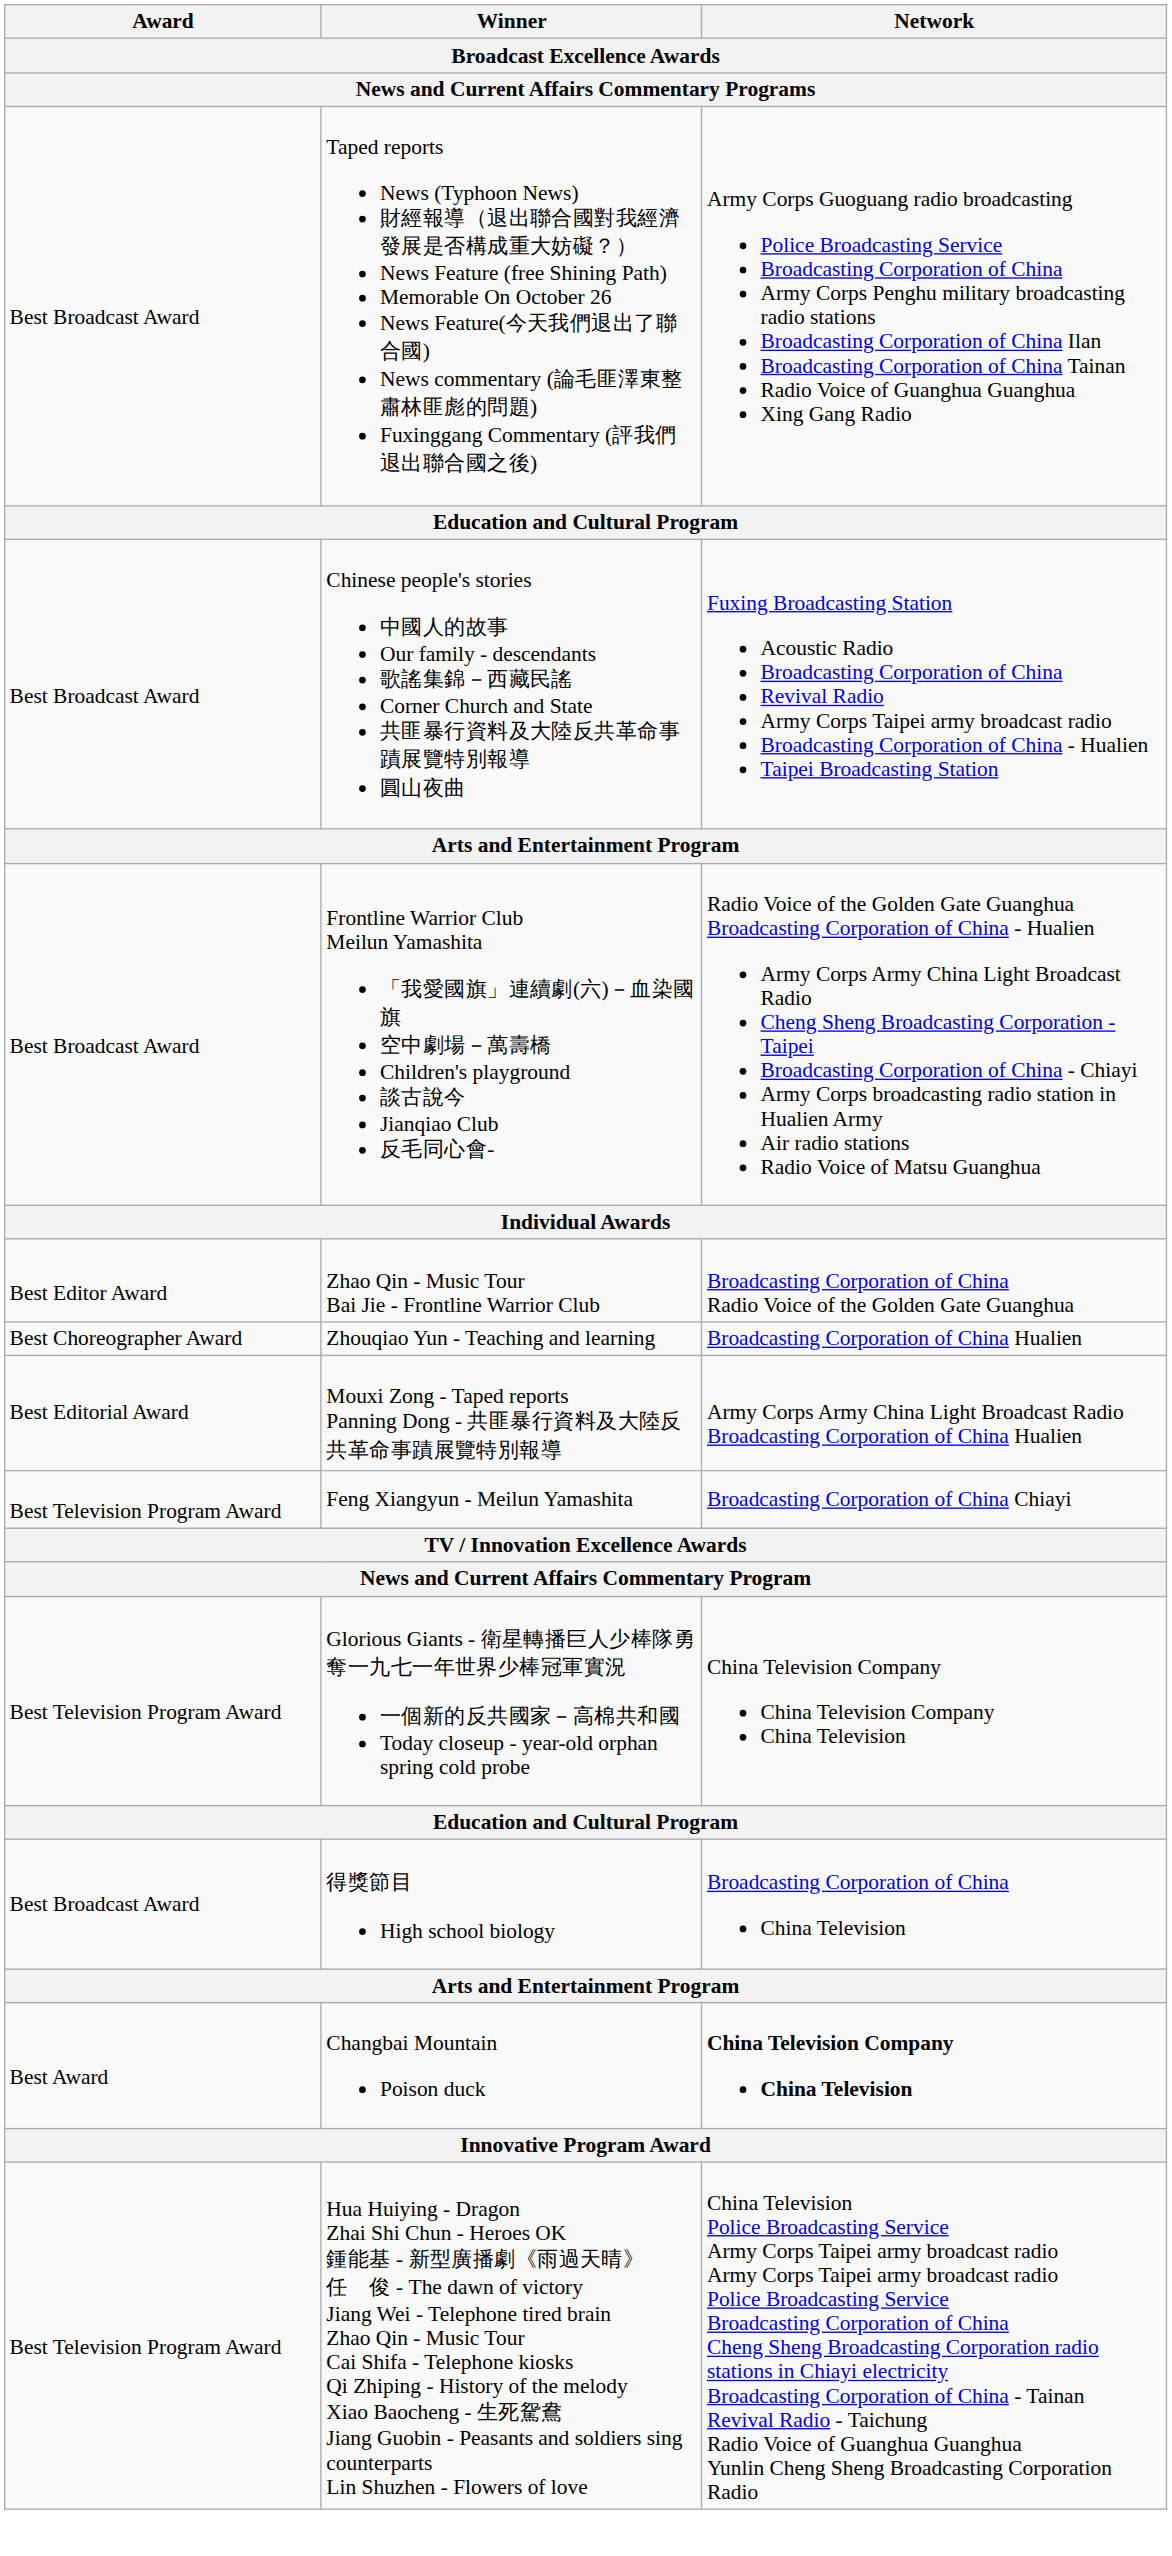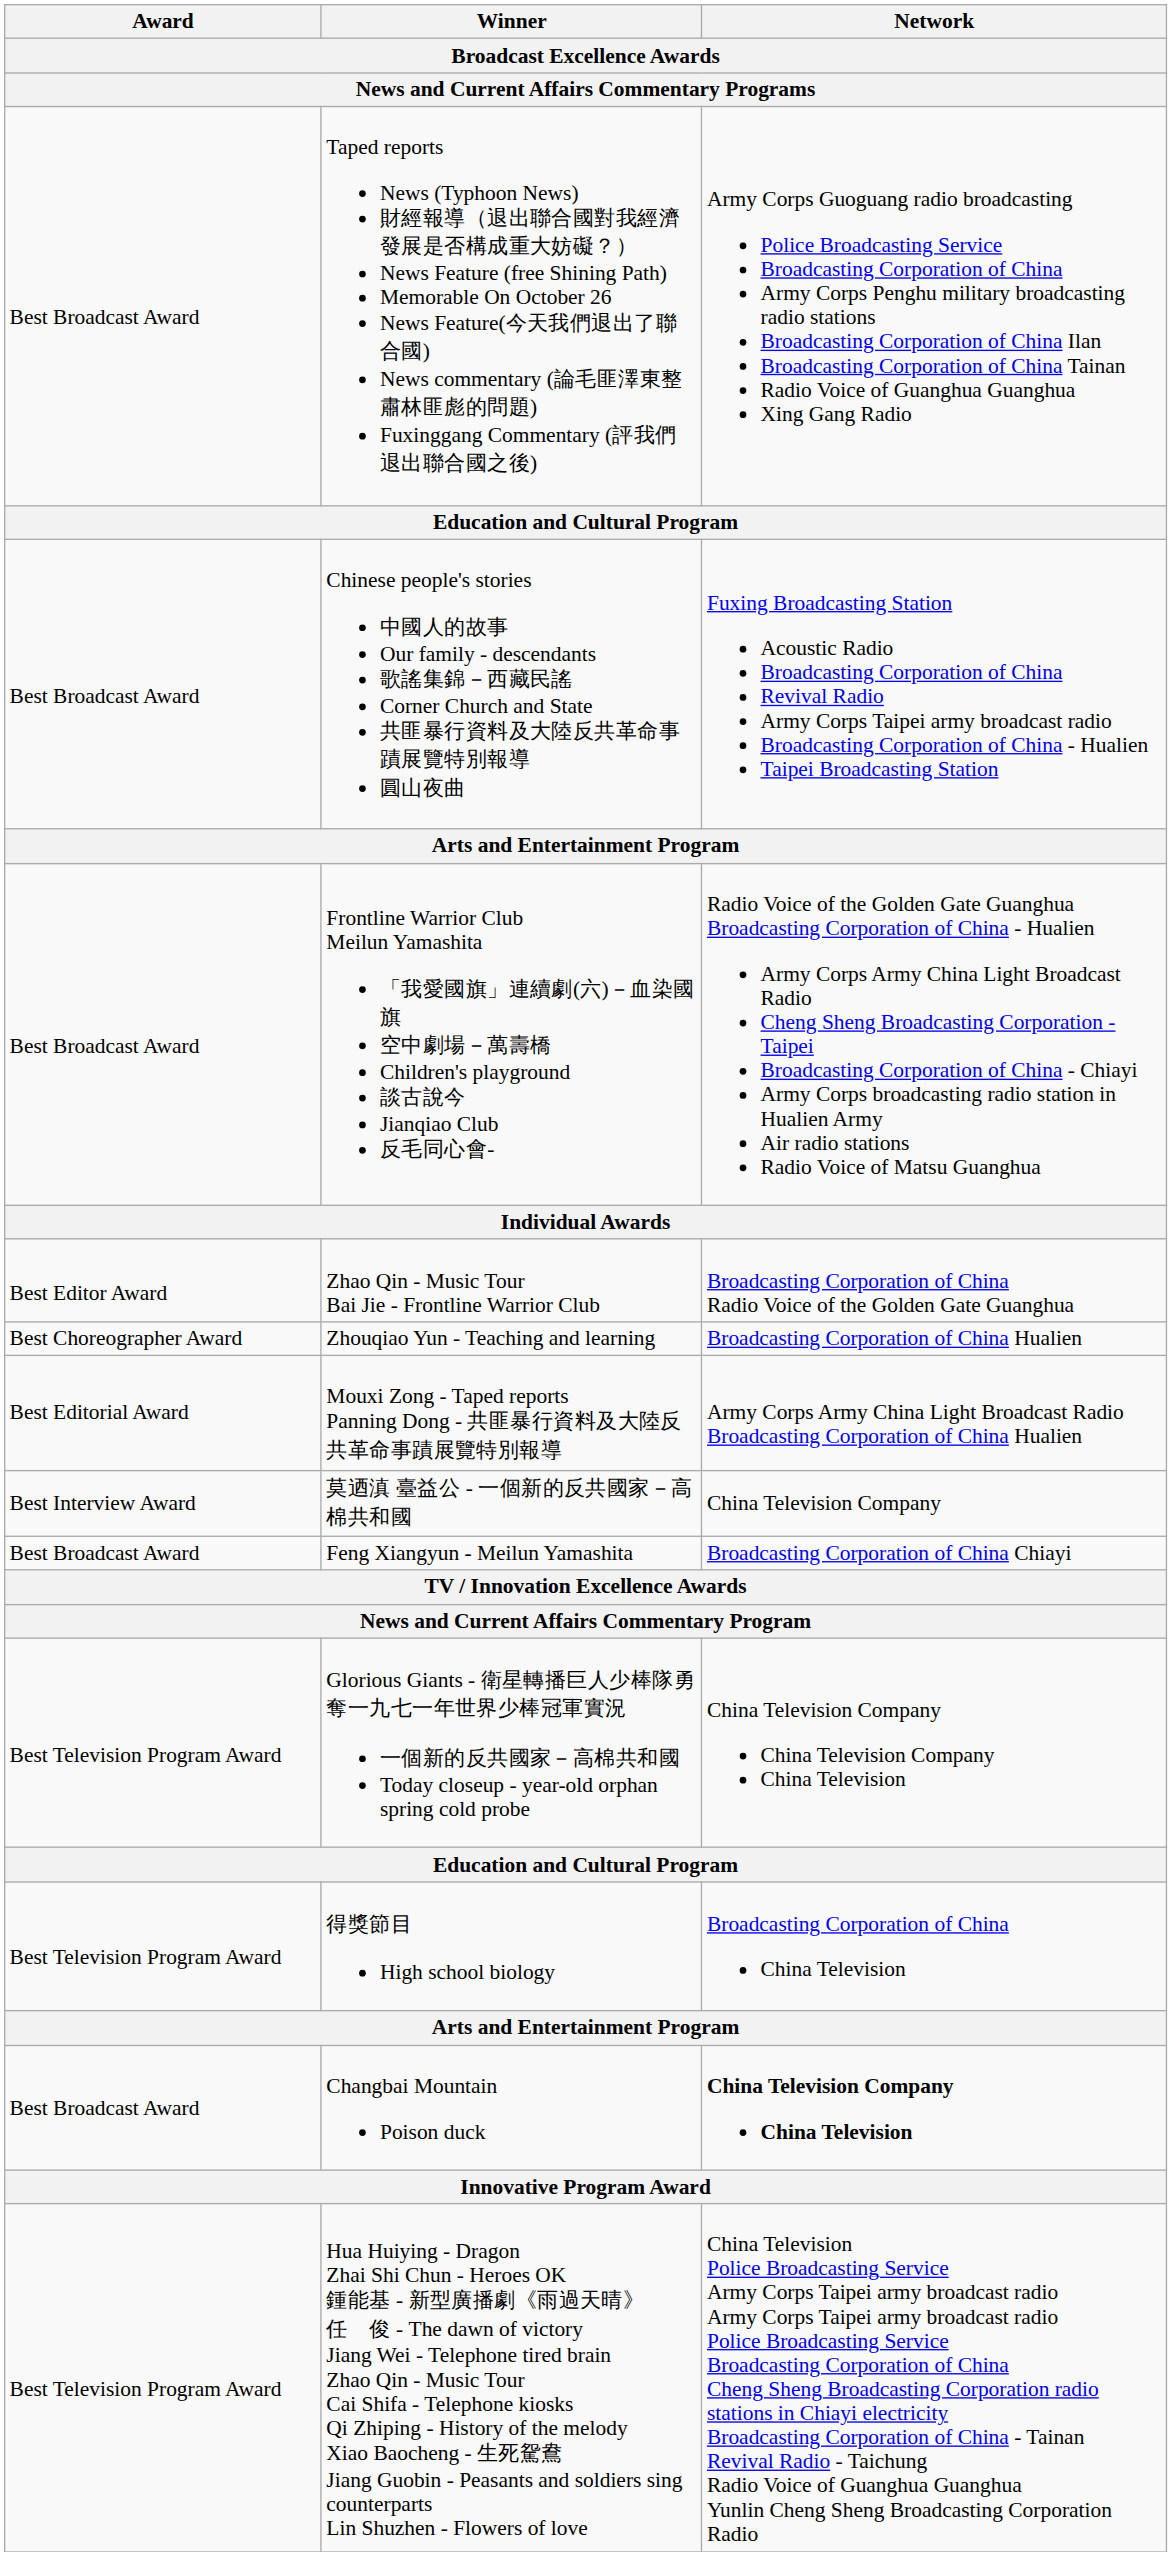+ row: (509, 1502)
(146, 1510) Best Television Program Award -> (104, 1552) Best Broadcast Award
(104, 1904) Best Broadcast Award -> (146, 1958) Best Television Program Award
(59, 2077) Best Award -> (104, 2107) Best Broadcast Award
